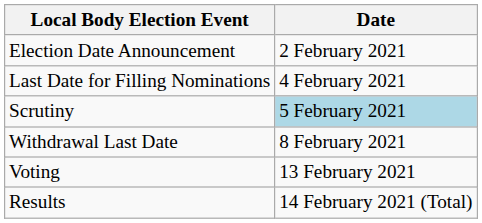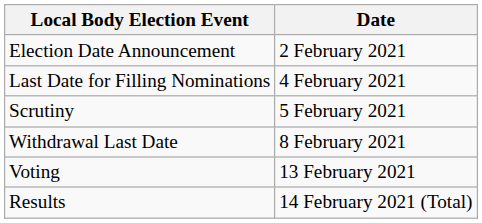(343, 111) lightblue background -> (343, 111) no background
